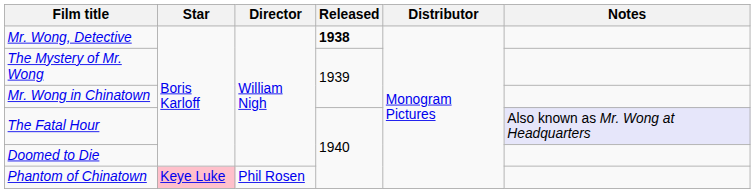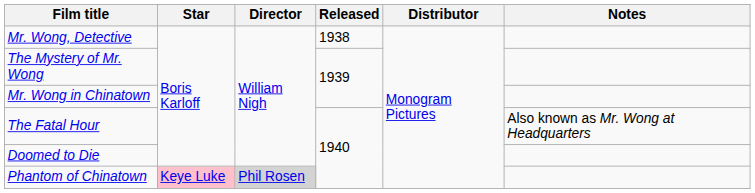(334, 37) bold -> (334, 37) normal
(591, 125) lavender background -> (591, 125) no background
(272, 177) no background -> (272, 177) lightgrey background
